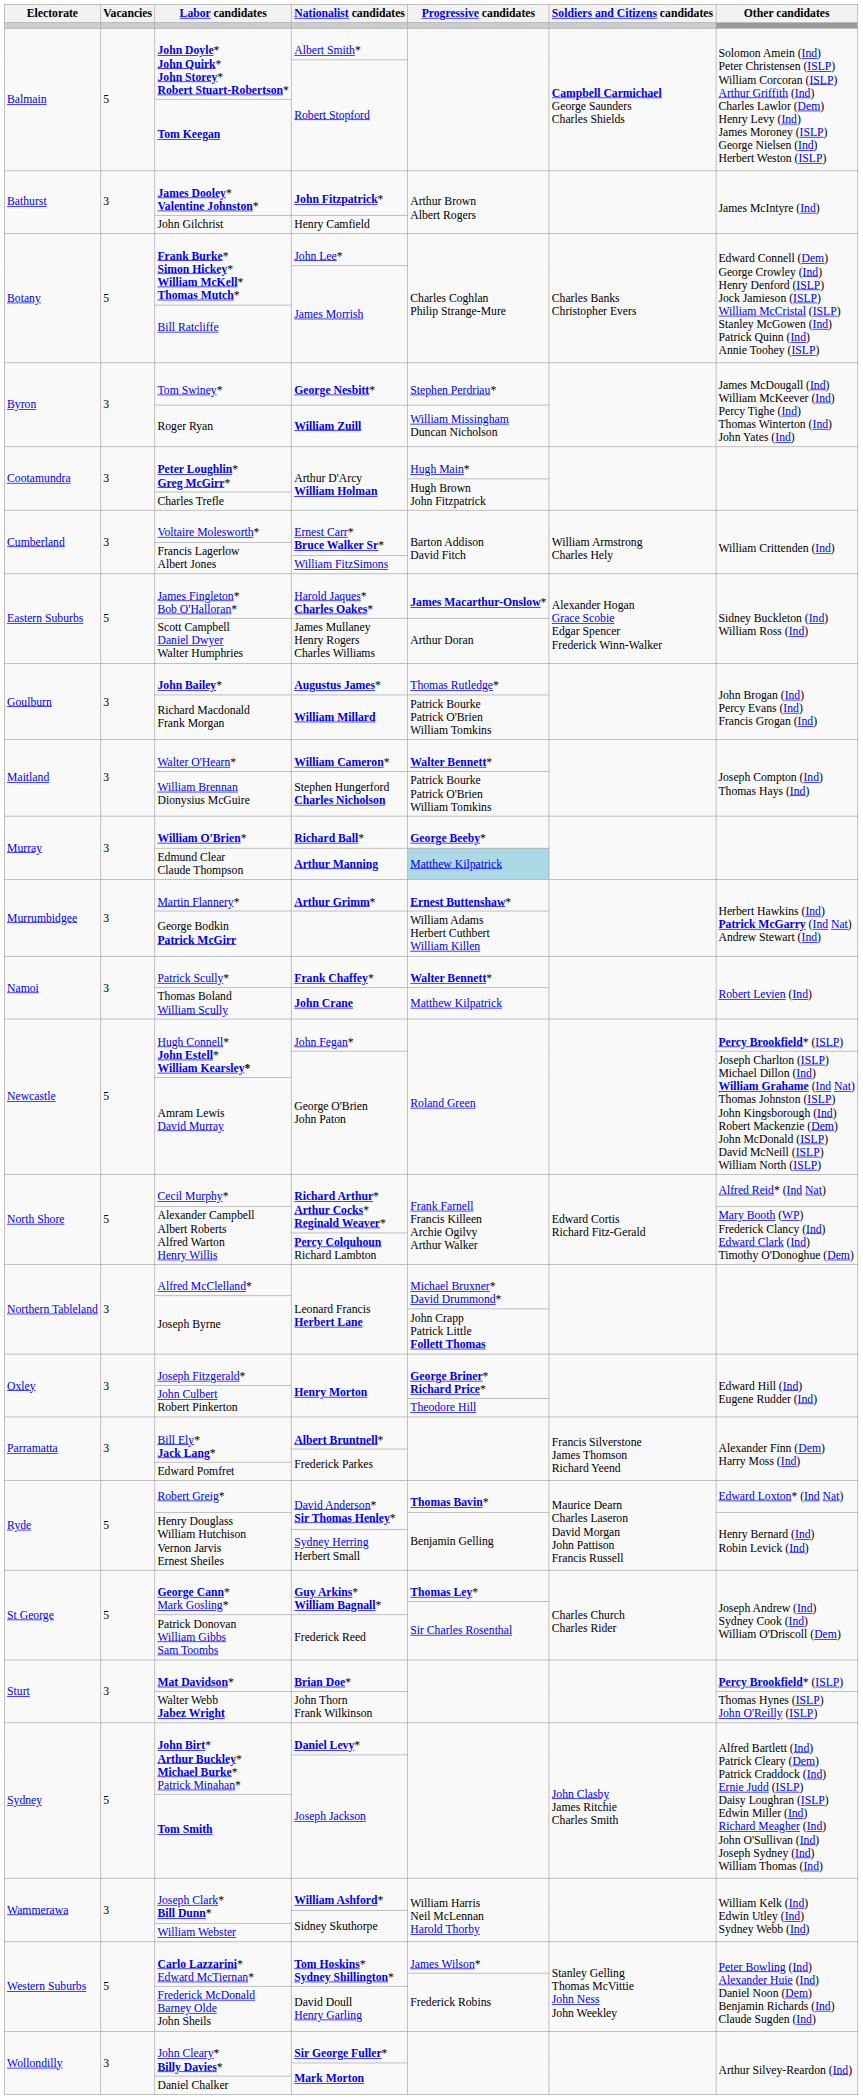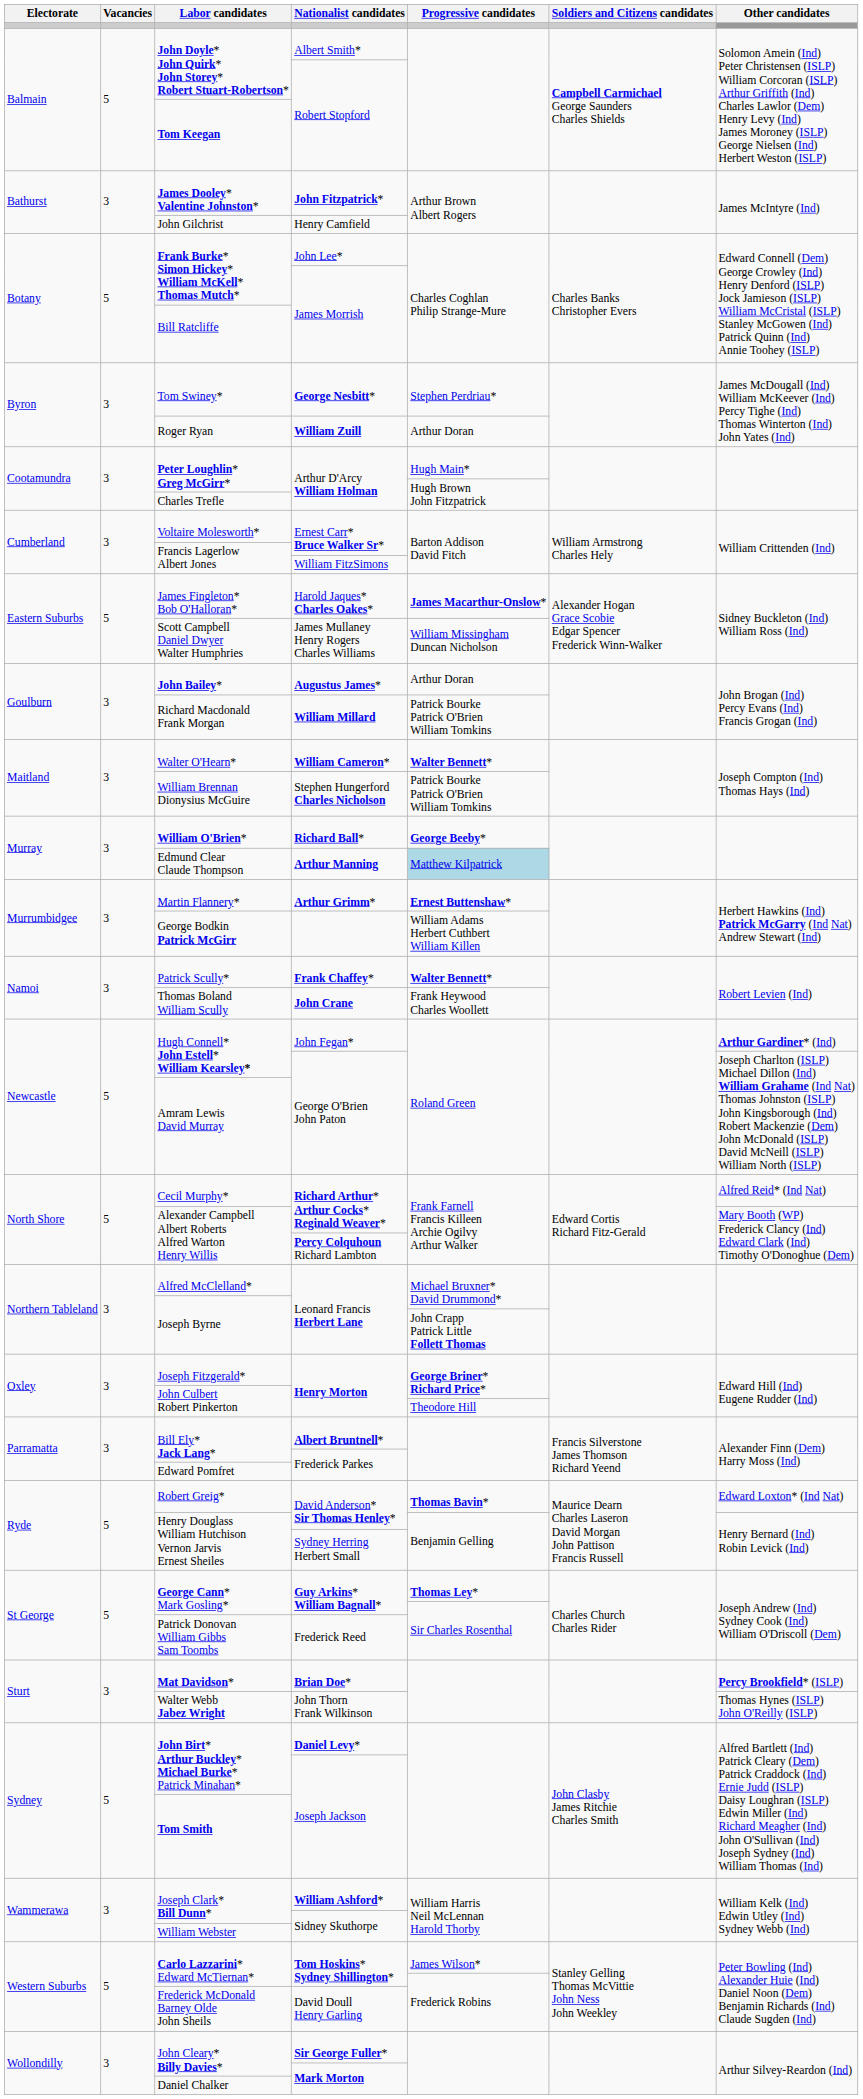(460, 426) William Missingham Duncan Nicholson -> (442, 431) Arthur Doran
(442, 641) Arthur Doran -> (460, 641) William Missingham Duncan Nicholson
(455, 685) Thomas Rutledge* -> (442, 679) Arthur Doran
(456, 1003) Matthew Kilpatrick -> (449, 1003) Frank Heywood Charles Woollett
(781, 1041) Percy Brookfield* (ISLP) -> (777, 1041) Arthur Gardiner* (Ind)
